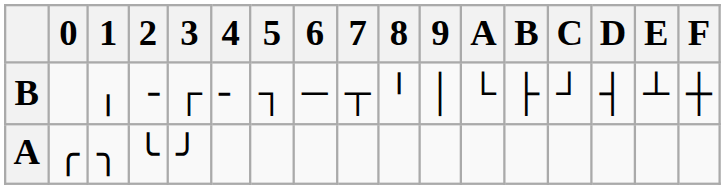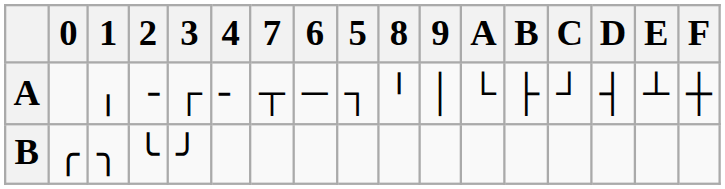columns swapped: (272, 33) <-> (358, 33)
(27, 92) B -> (27, 92) A
(27, 153) A -> (27, 153) B
